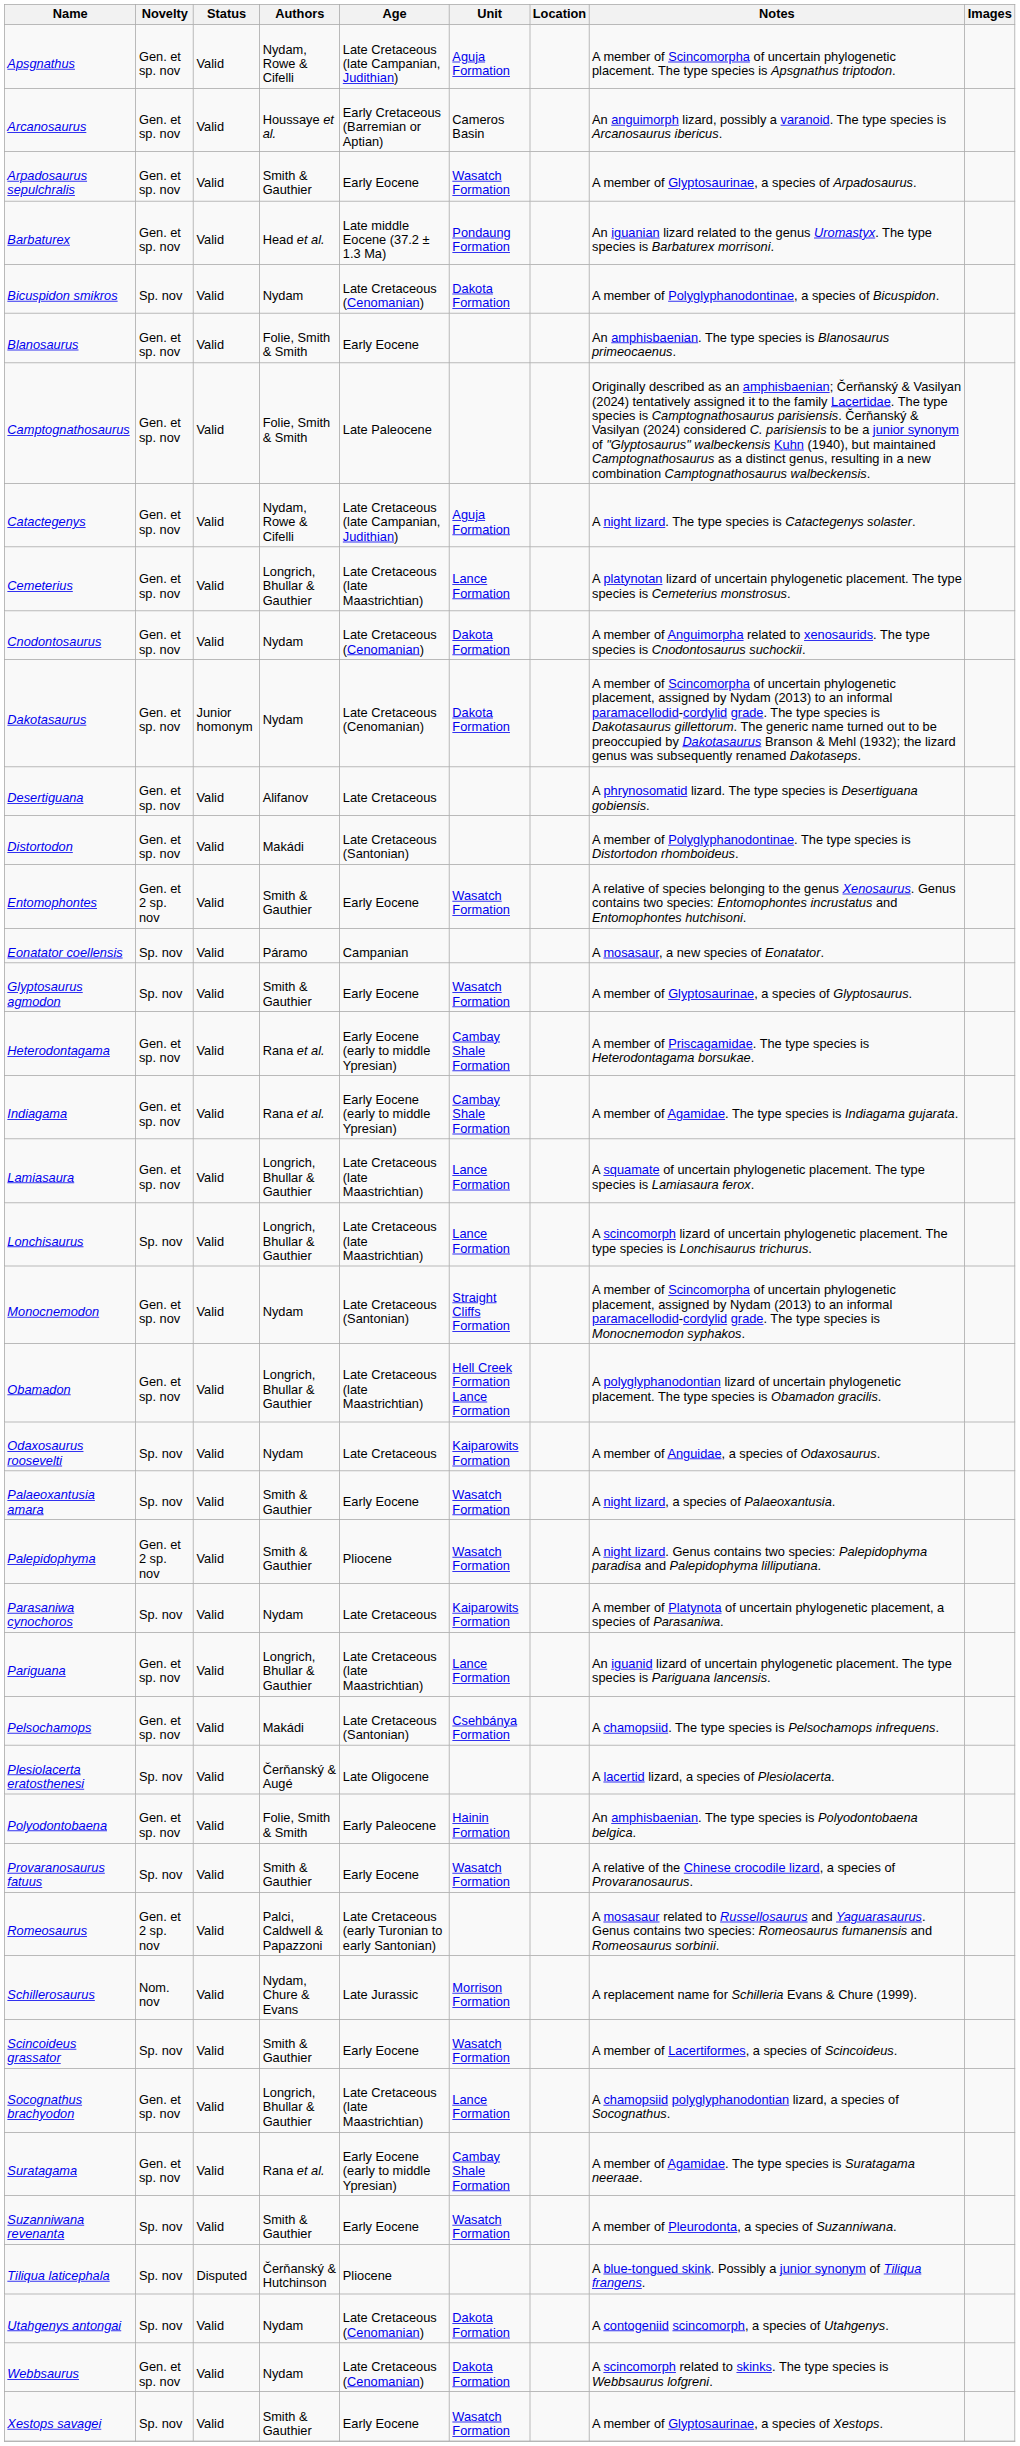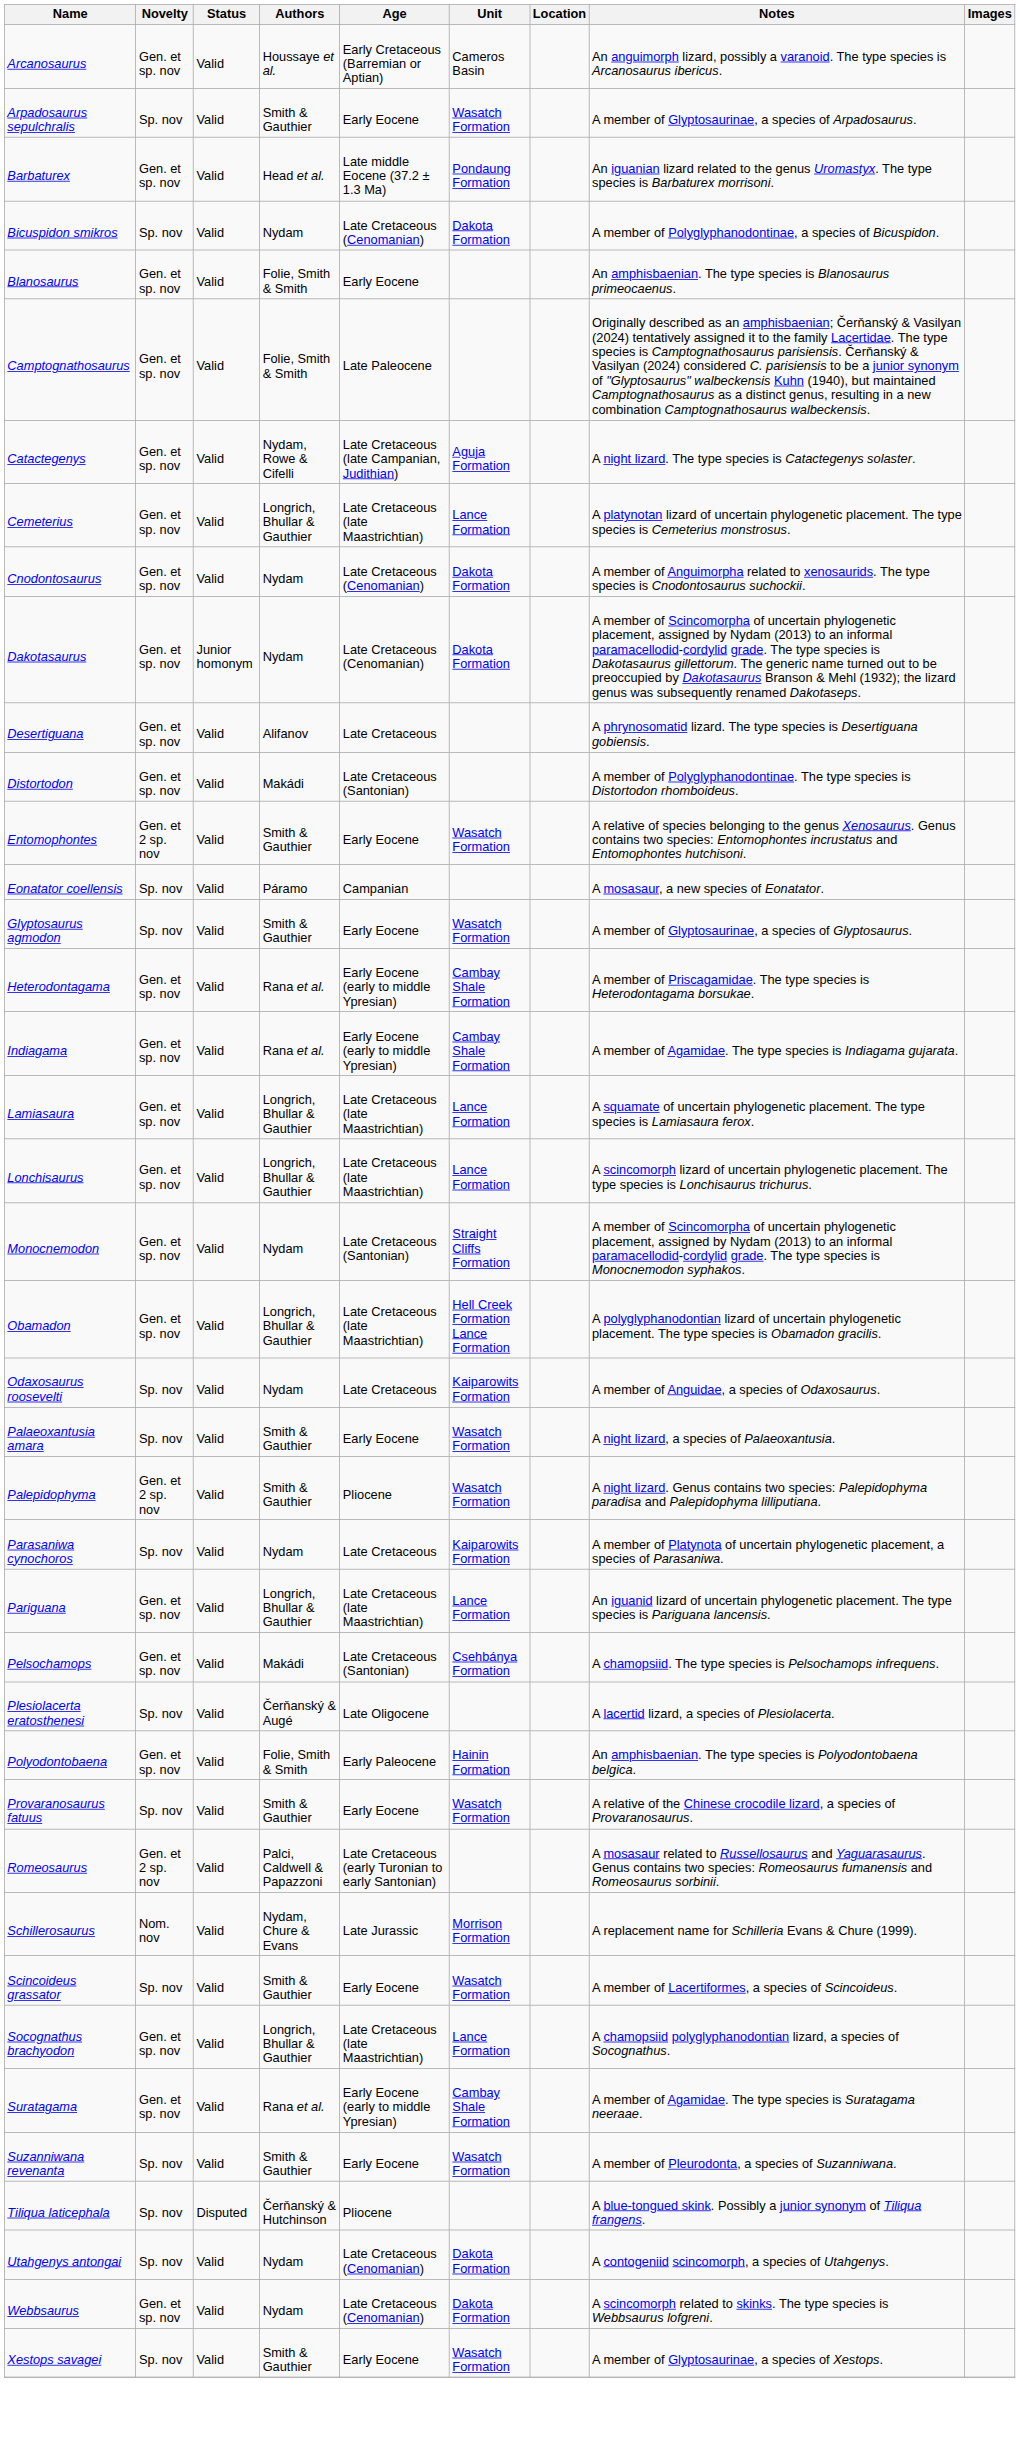- row: (41, 63)
(160, 183) Gen. et sp. nov -> (161, 120) Sp. nov
(161, 1241) Sp. nov -> (160, 1177) Gen. et sp. nov
